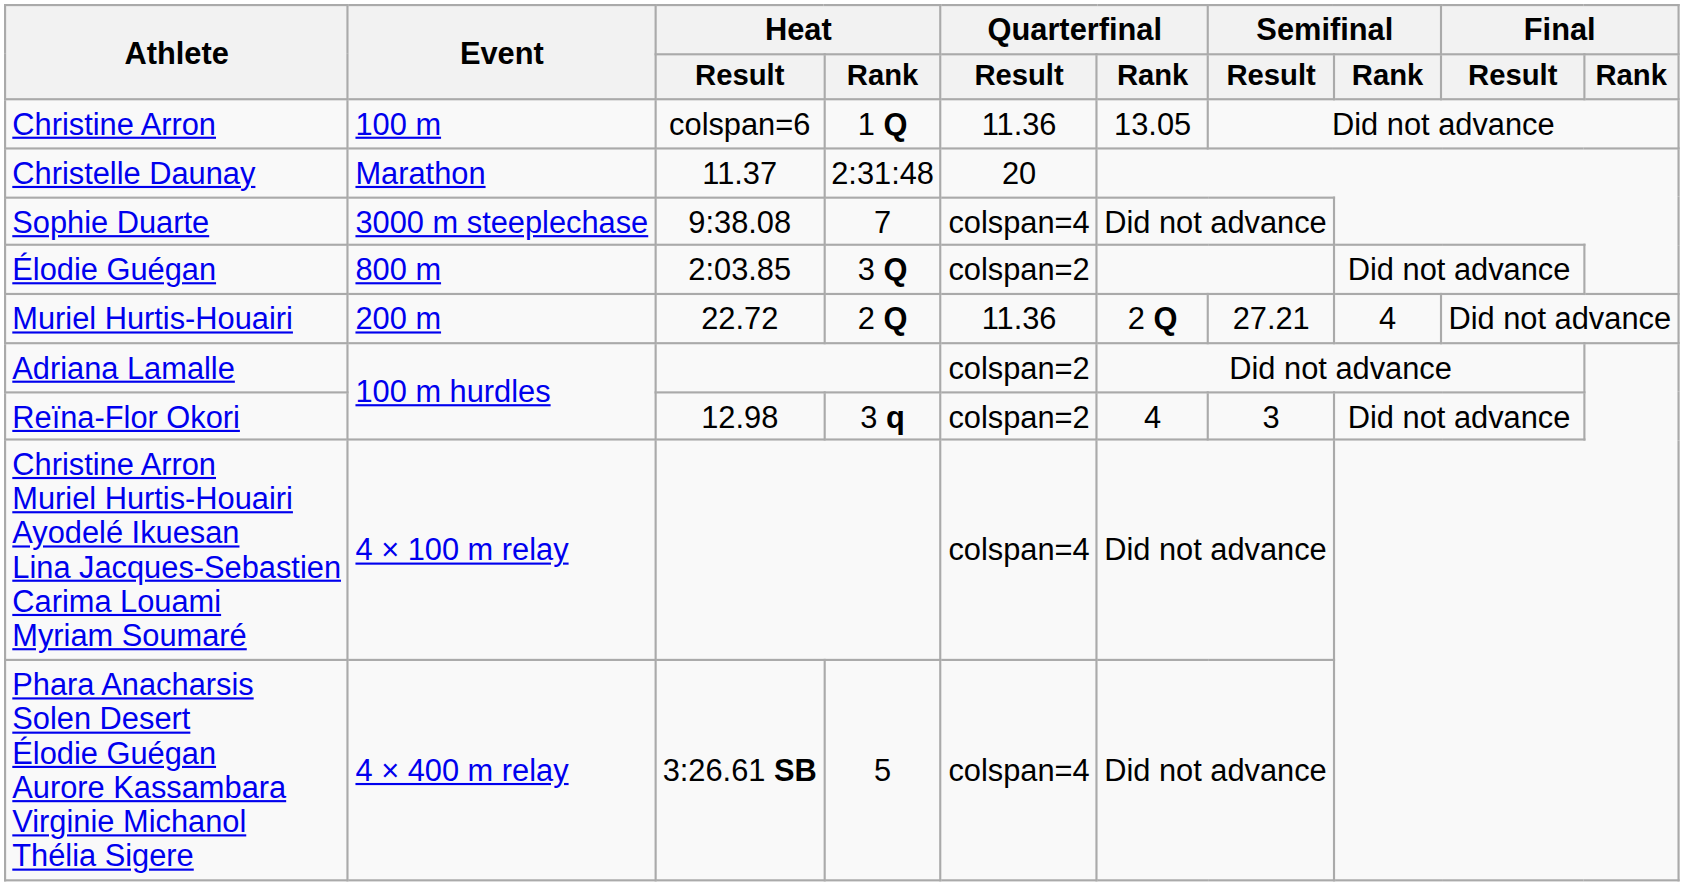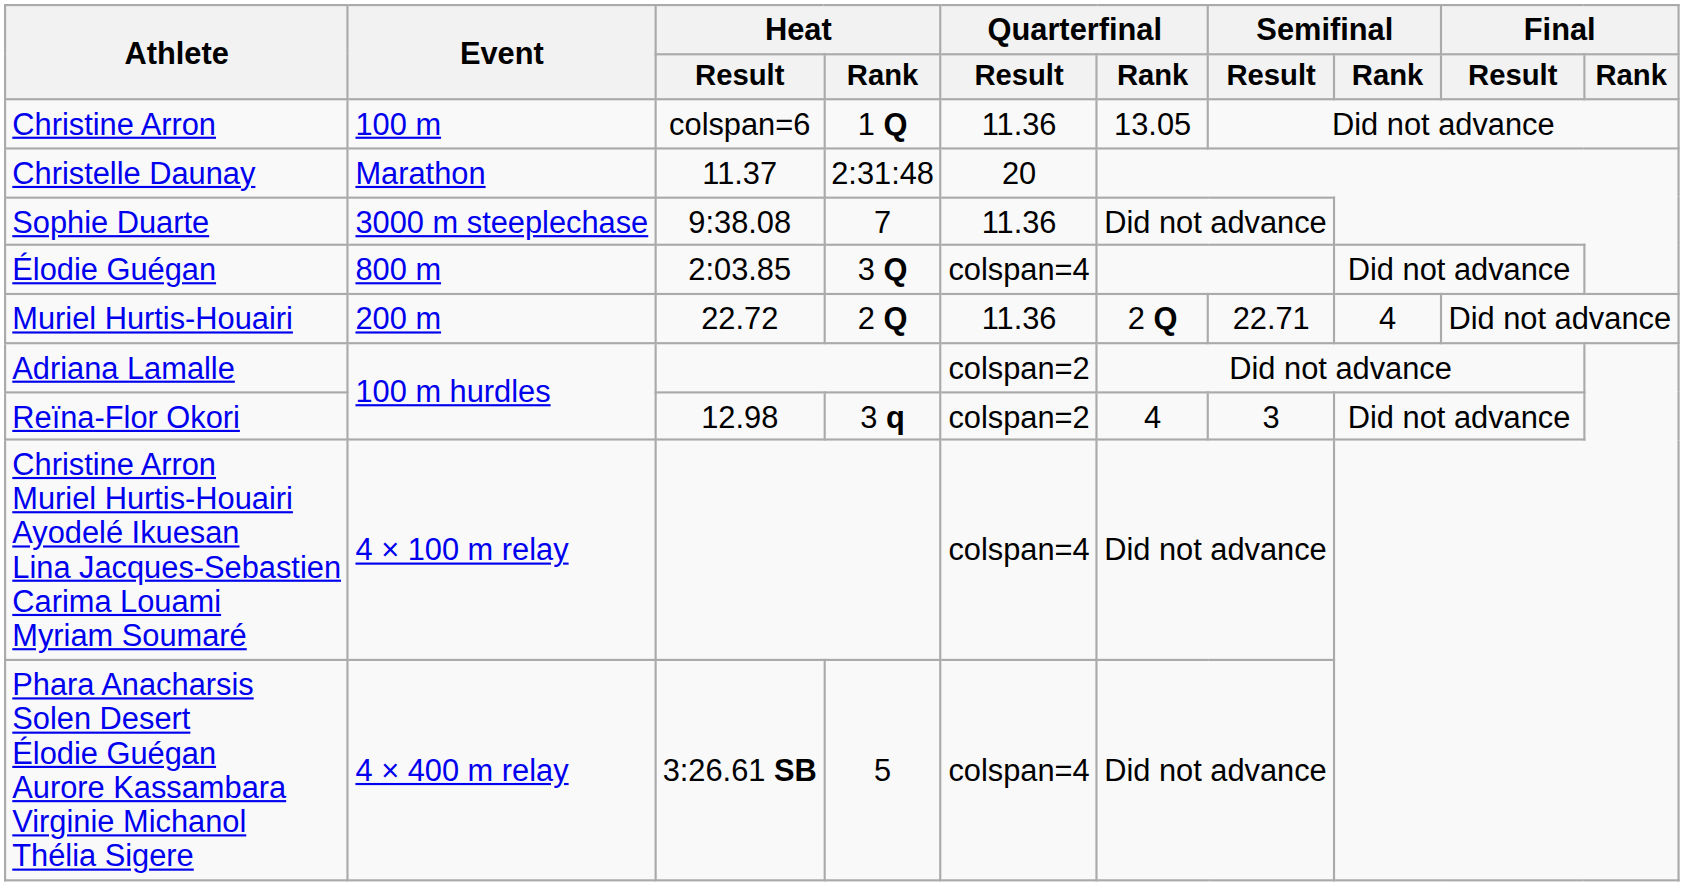(1019, 222) colspan=4 -> (1019, 222) 11.36
(1019, 270) colspan=2 -> (1019, 270) colspan=4
(1271, 319) 27.21 -> (1271, 319) 22.71
